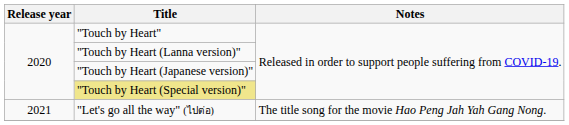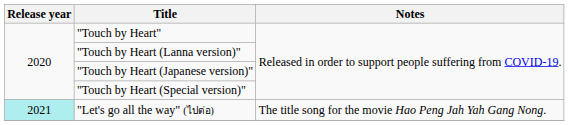(161, 90) khaki background -> (161, 90) no background
(39, 110) no background -> (39, 110) paleturquoise background
